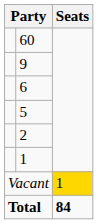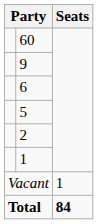(60, 183) gold background -> (60, 183) no background
